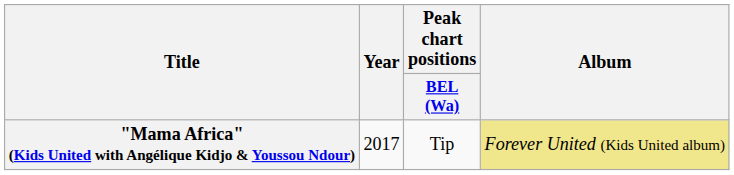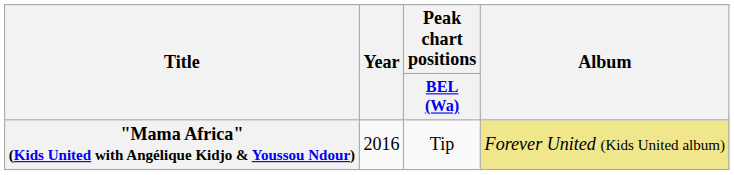(382, 144) 2017 -> (382, 144) 2016
